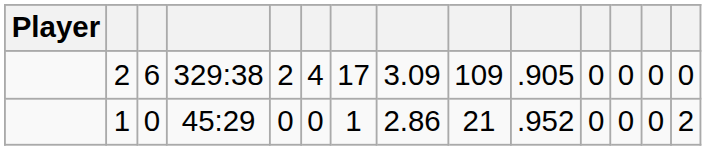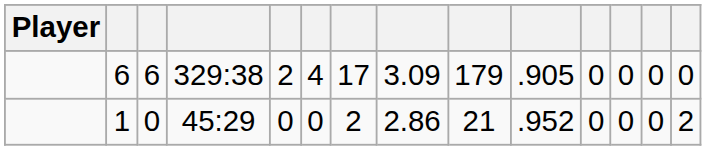(122, 74) 2 -> (122, 74) 6
(479, 74) 109 -> (479, 74) 179
(353, 121) 1 -> (353, 121) 2
